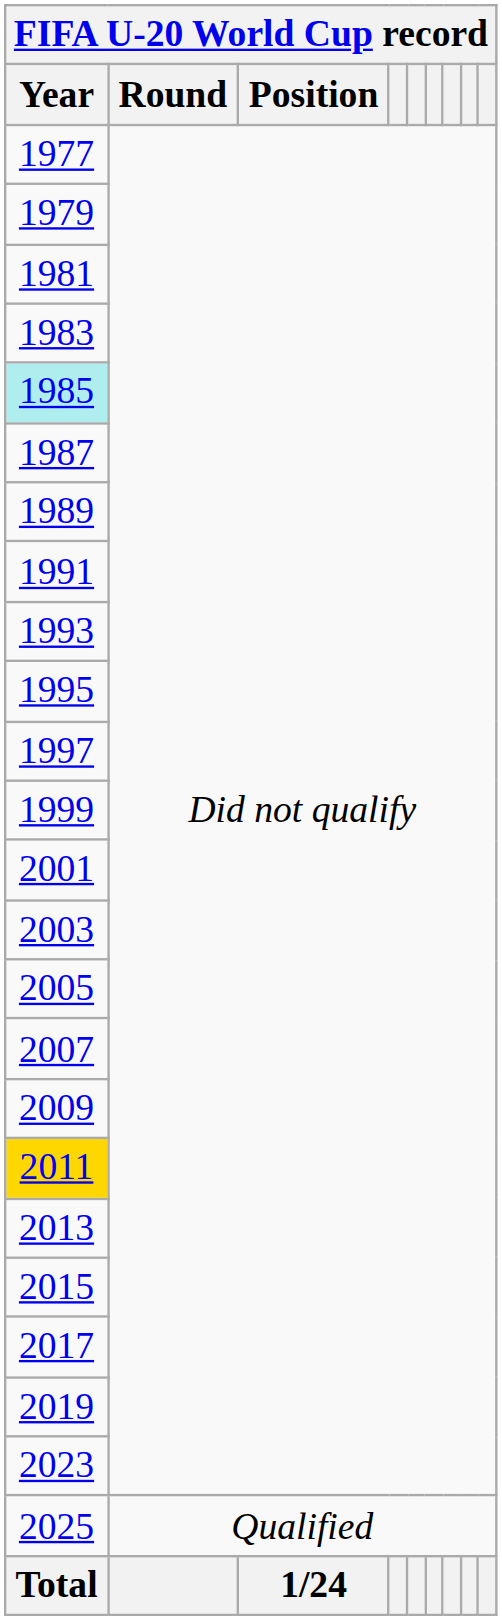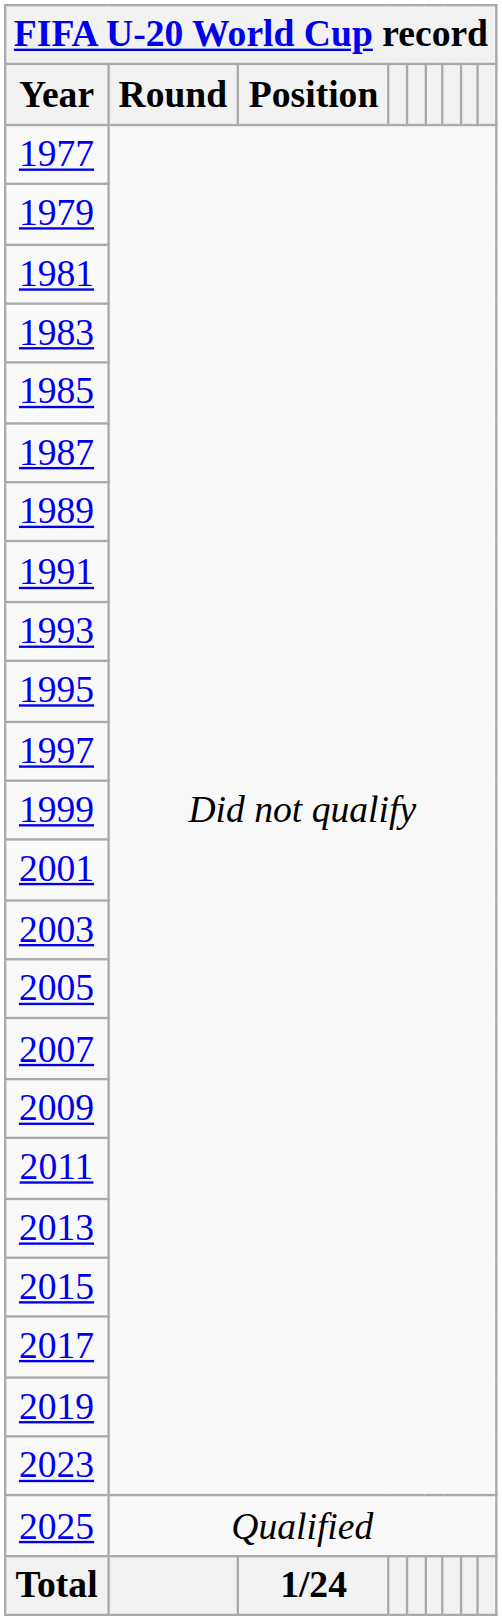(57, 392) paleturquoise background -> (57, 392) no background
(57, 1167) gold background -> (57, 1167) no background
